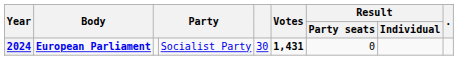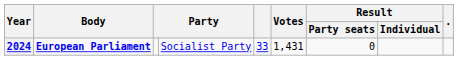(262, 46) 30 -> (262, 46) 33
(288, 46) bold -> (288, 46) normal
